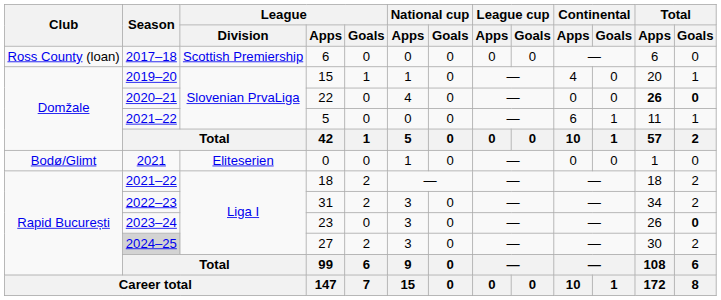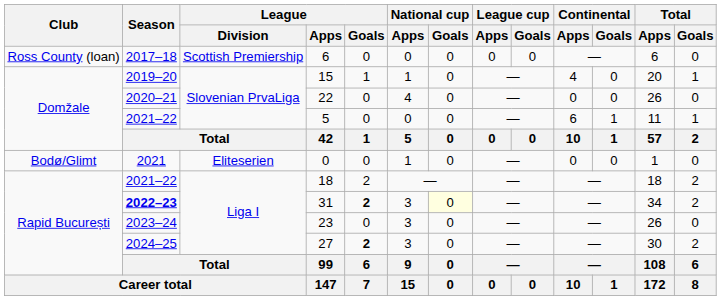(655, 98) bold -> (655, 98) normal
(695, 98) bold -> (695, 98) normal
(151, 202) normal -> (151, 202) bold
(366, 202) normal -> (366, 202) bold
(450, 202) no background -> (450, 202) lightyellow background
(695, 222) bold -> (695, 222) normal
(151, 243) lightgrey background -> (151, 243) no background
(366, 243) normal -> (366, 243) bold
